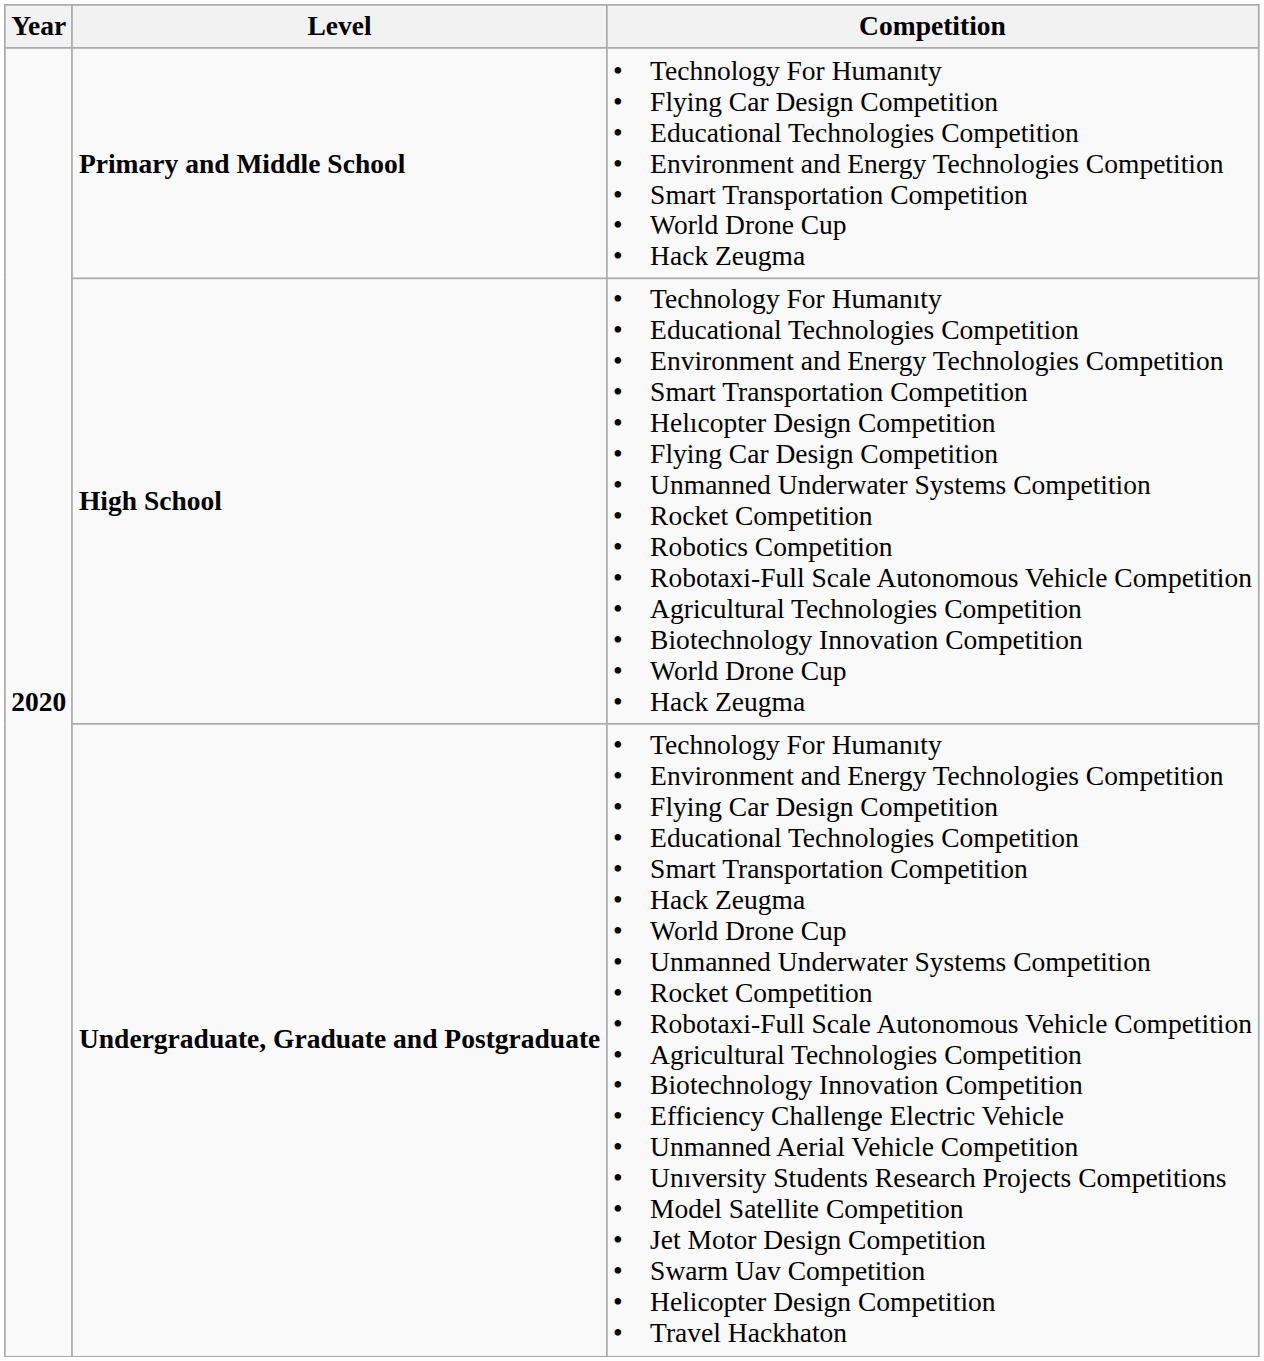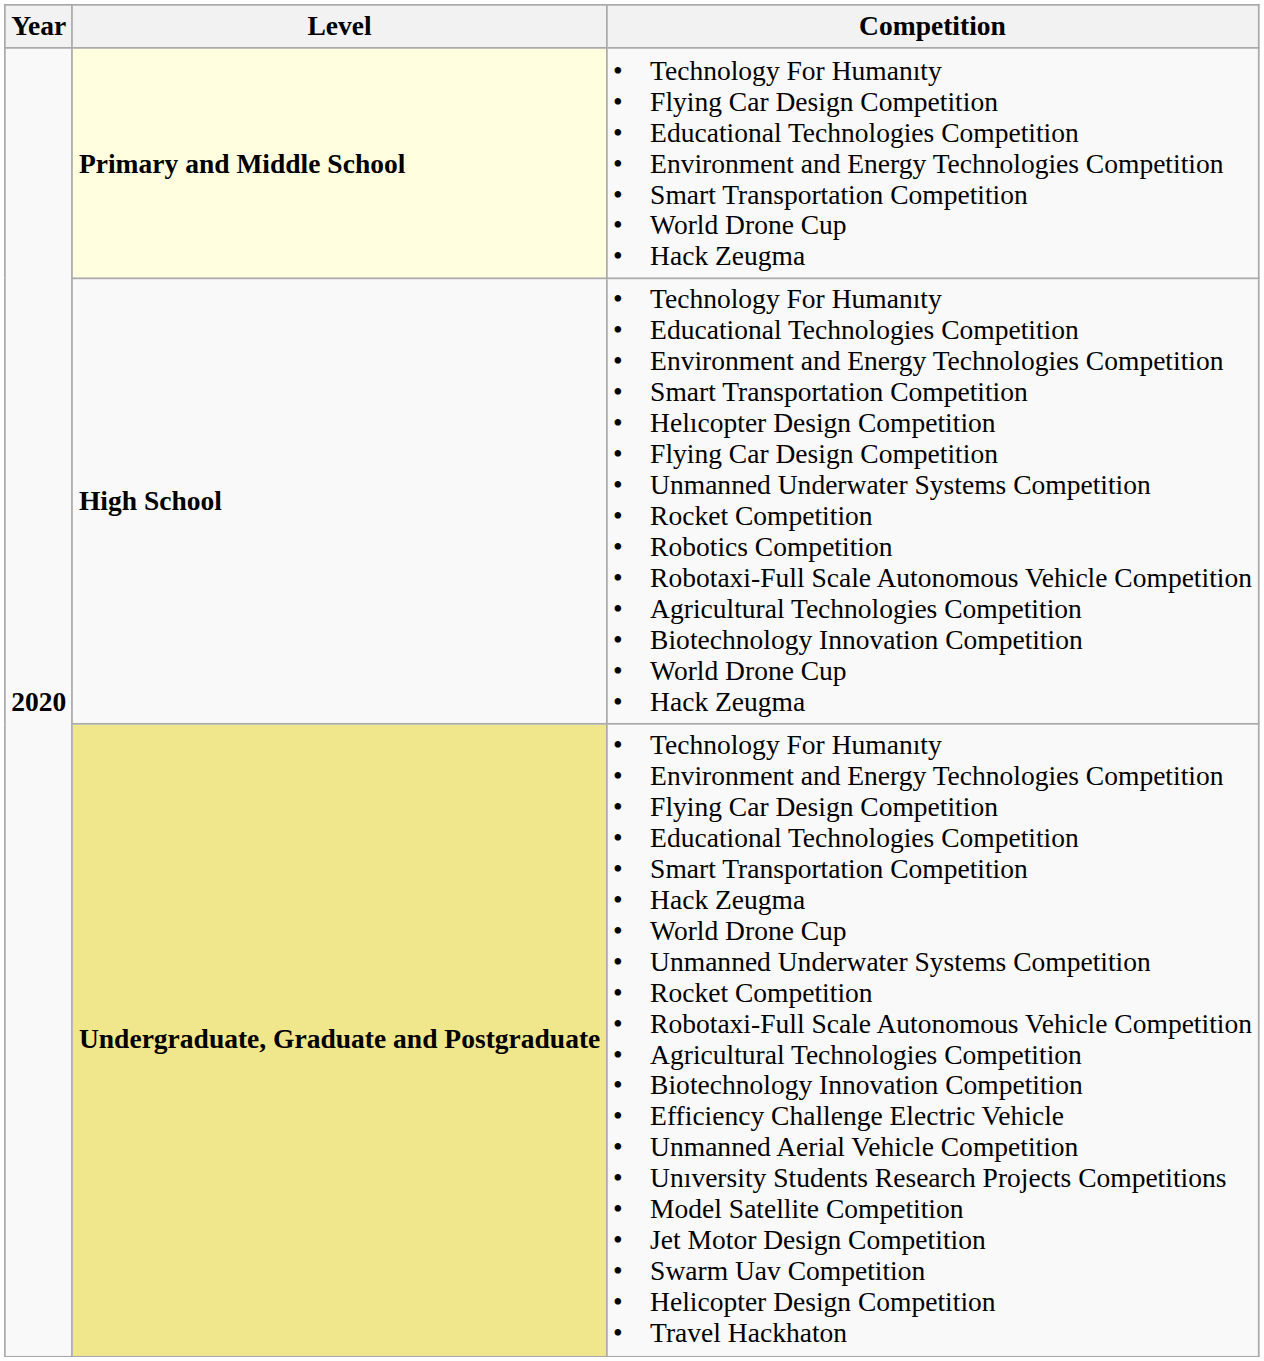(242, 162) no background -> (242, 162) lightyellow background
(340, 1039) no background -> (340, 1039) khaki background
